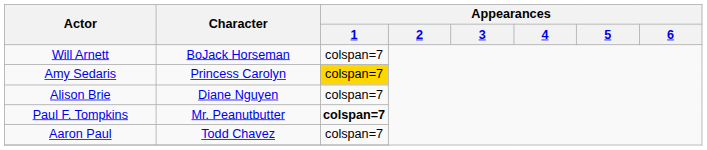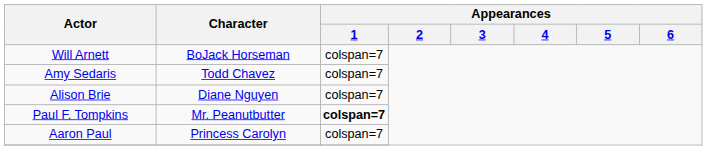(238, 74) Princess Carolyn -> (238, 74) Todd Chavez
(354, 74) gold background -> (354, 74) no background
(238, 134) Todd Chavez -> (238, 134) Princess Carolyn
